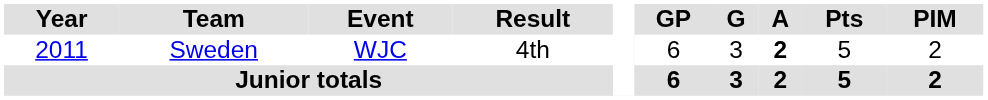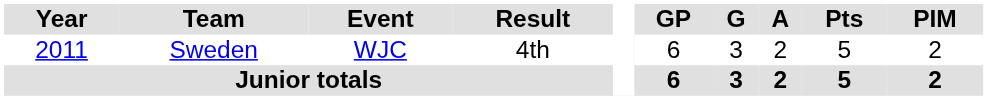(780, 49) bold -> (780, 49) normal
